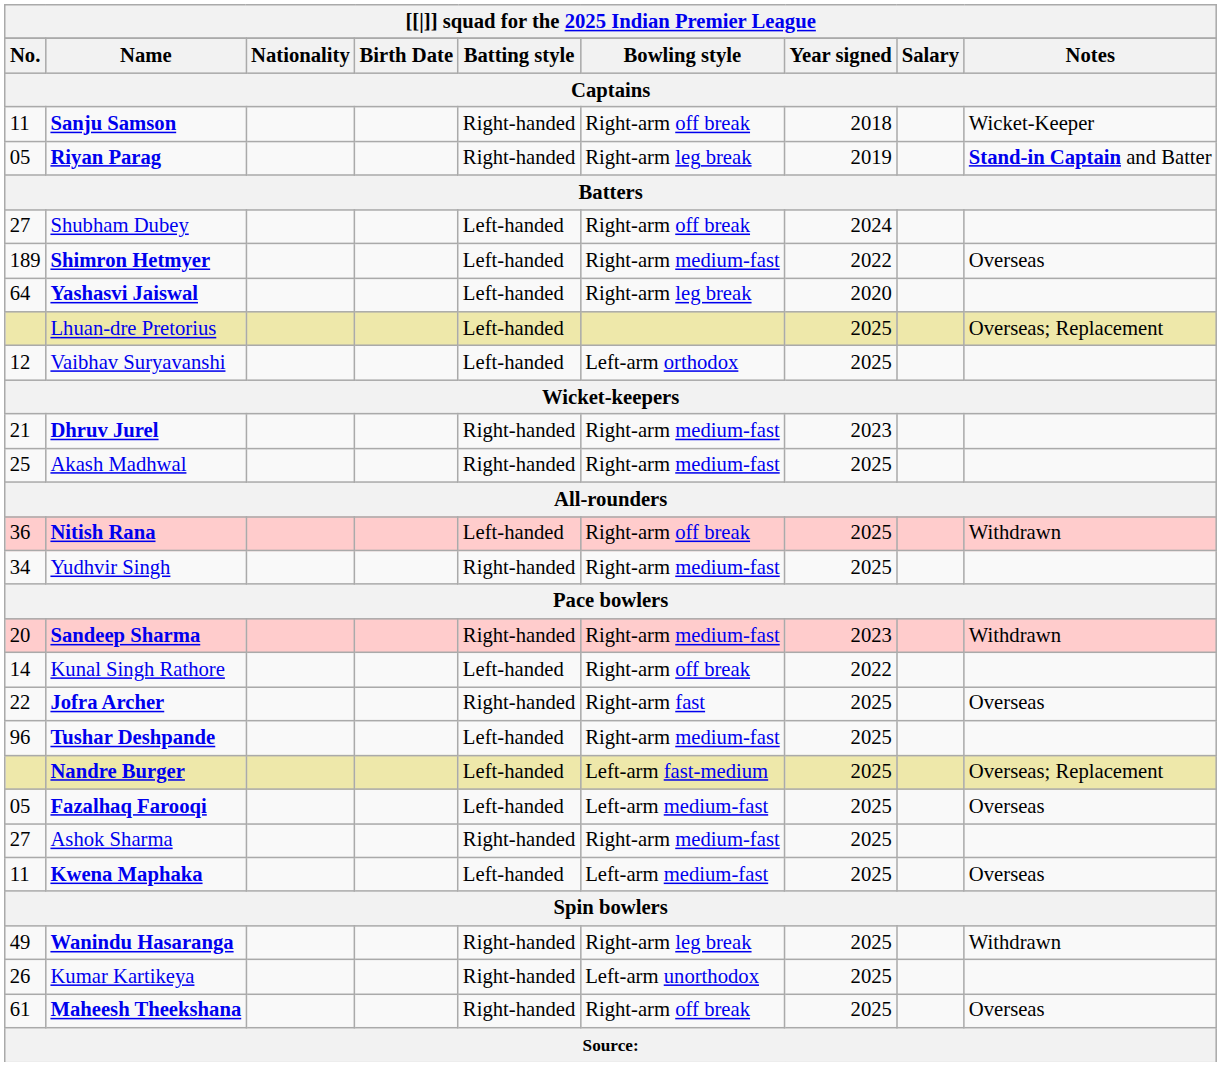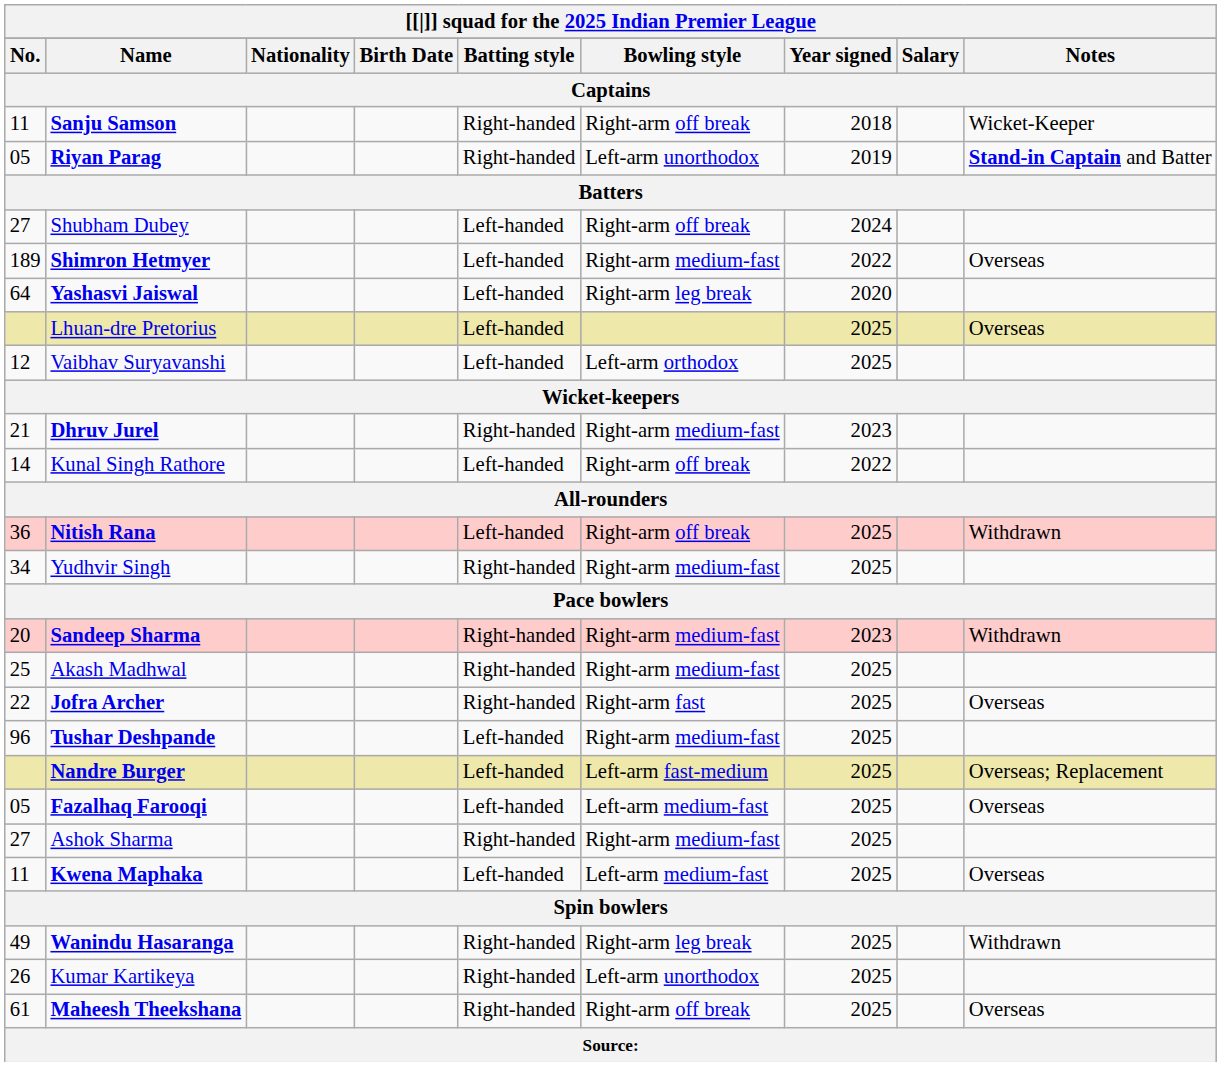(668, 157) Right-arm leg break -> (672, 157) Left-arm unorthodox
(1066, 328) Overseas; Replacement -> (1007, 328) Overseas
rows swapped: (138, 669) <-> (118, 464)
